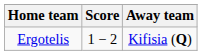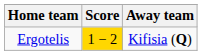(102, 38) no background -> (102, 38) gold background
